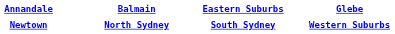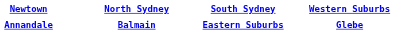rows swapped: (29, 9) <-> (29, 25)
